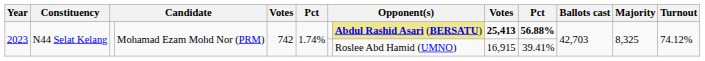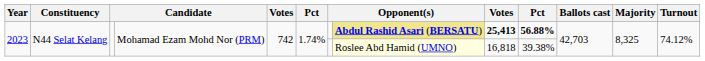(396, 47) no background -> (396, 47) lightyellow background
(501, 47) 16,915 -> (501, 47) 16,818
(538, 47) 39.41% -> (538, 47) 39.38%
